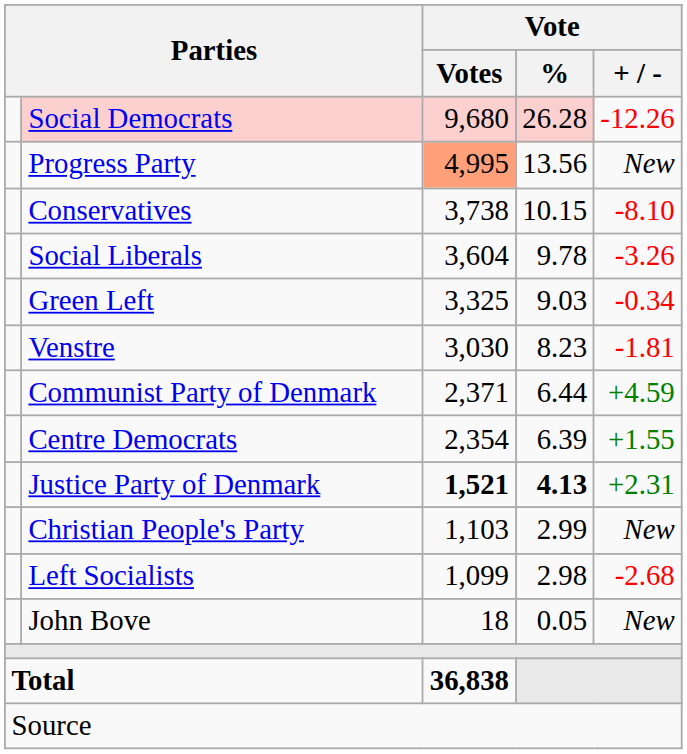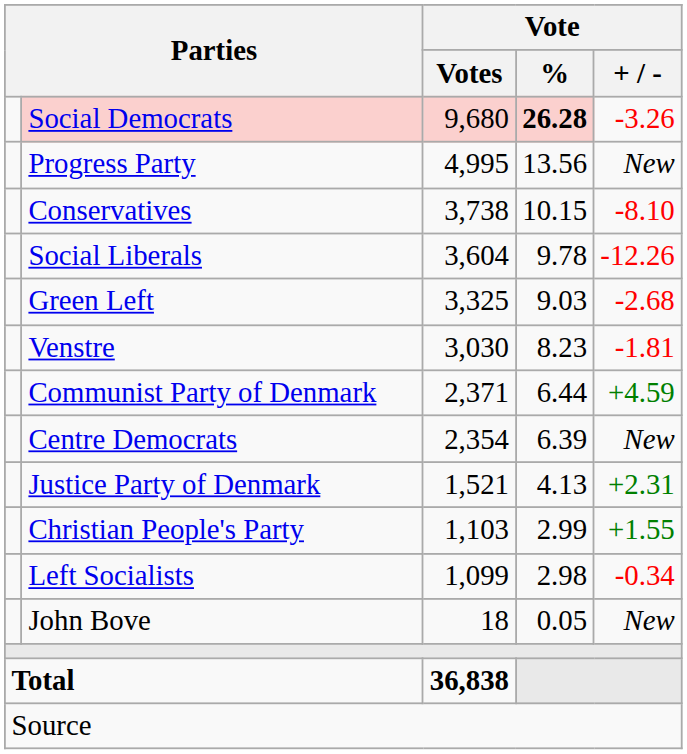(555, 118) normal -> (555, 118) bold
(638, 118) -12.26 -> (645, 118) -3.26
(477, 164) lightsalmon background -> (477, 164) no background
(645, 255) -3.26 -> (638, 255) -12.26
(645, 301) -0.34 -> (645, 301) -2.68
(641, 438) +1.55 -> (649, 438) New
(477, 484) bold -> (477, 484) normal
(562, 484) bold -> (562, 484) normal
(649, 529) New -> (641, 529) +1.55
(645, 575) -2.68 -> (645, 575) -0.34
